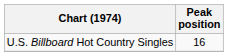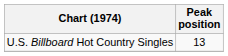(199, 42) 16 -> (199, 42) 13
